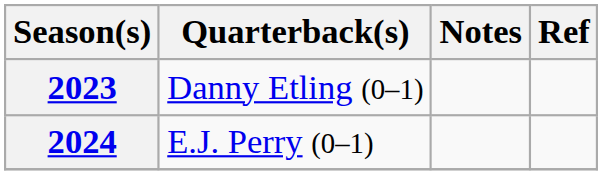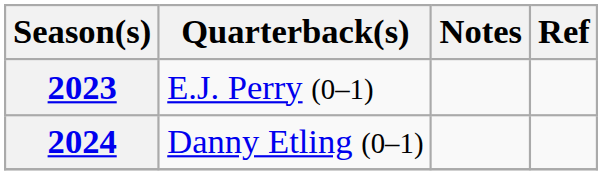(295, 86) Danny Etling (0–1) -> (270, 86) E.J. Perry (0–1)
(270, 141) E.J. Perry (0–1) -> (295, 141) Danny Etling (0–1)
